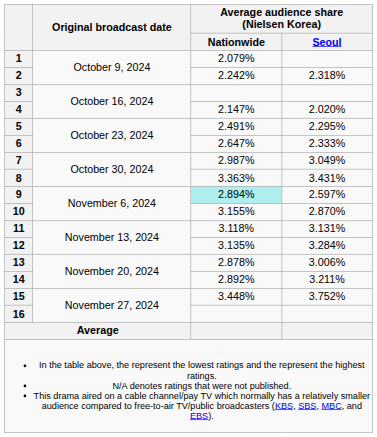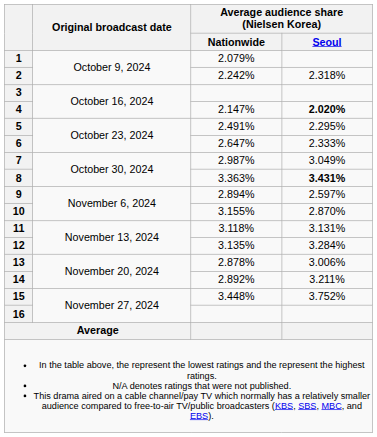(327, 110) normal -> (327, 110) bold
(327, 178) normal -> (327, 178) bold
(236, 195) paleturquoise background -> (236, 195) no background
